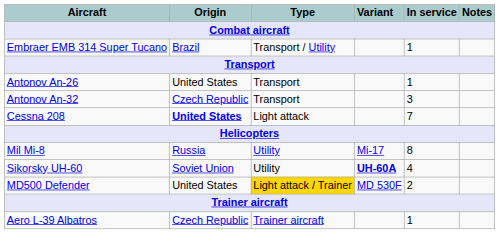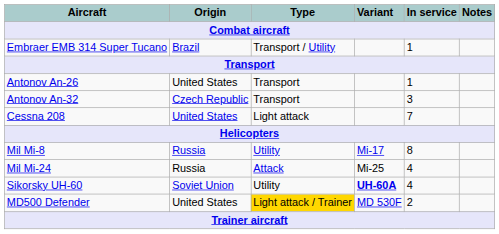(207, 116) bold -> (205, 116) normal
+ row: (29, 168)
- row: (52, 220)
